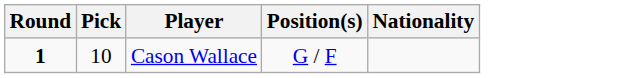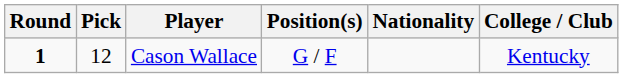+ column: (548, 21)
(101, 55) 10 -> (101, 55) 12
